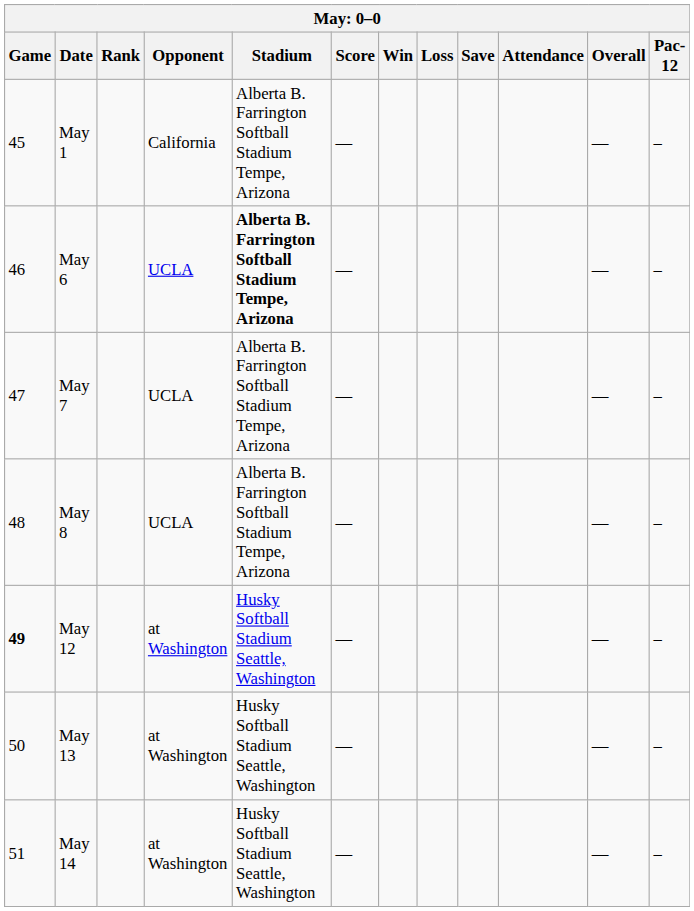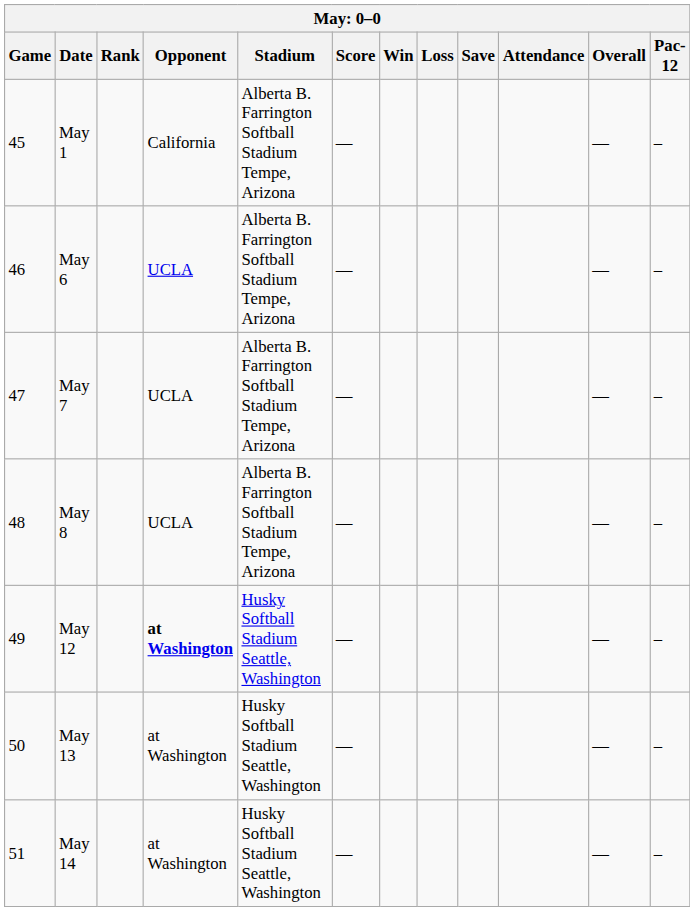(276, 269) bold -> (277, 269) normal
(17, 639) bold -> (17, 639) normal
(188, 639) normal -> (190, 639) bold
